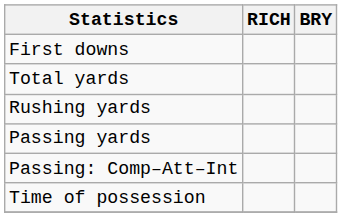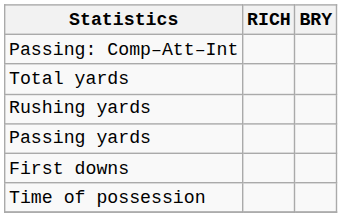rows swapped: (69, 49) <-> (124, 168)
